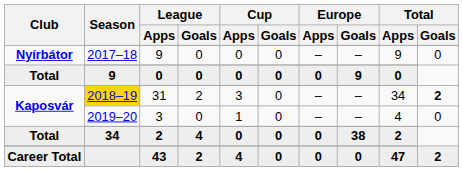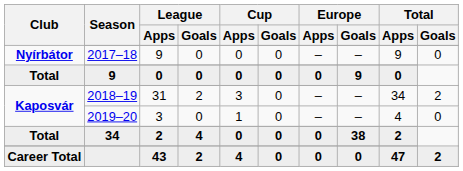(112, 96) gold background -> (112, 96) no background
(438, 96) bold -> (438, 96) normal
